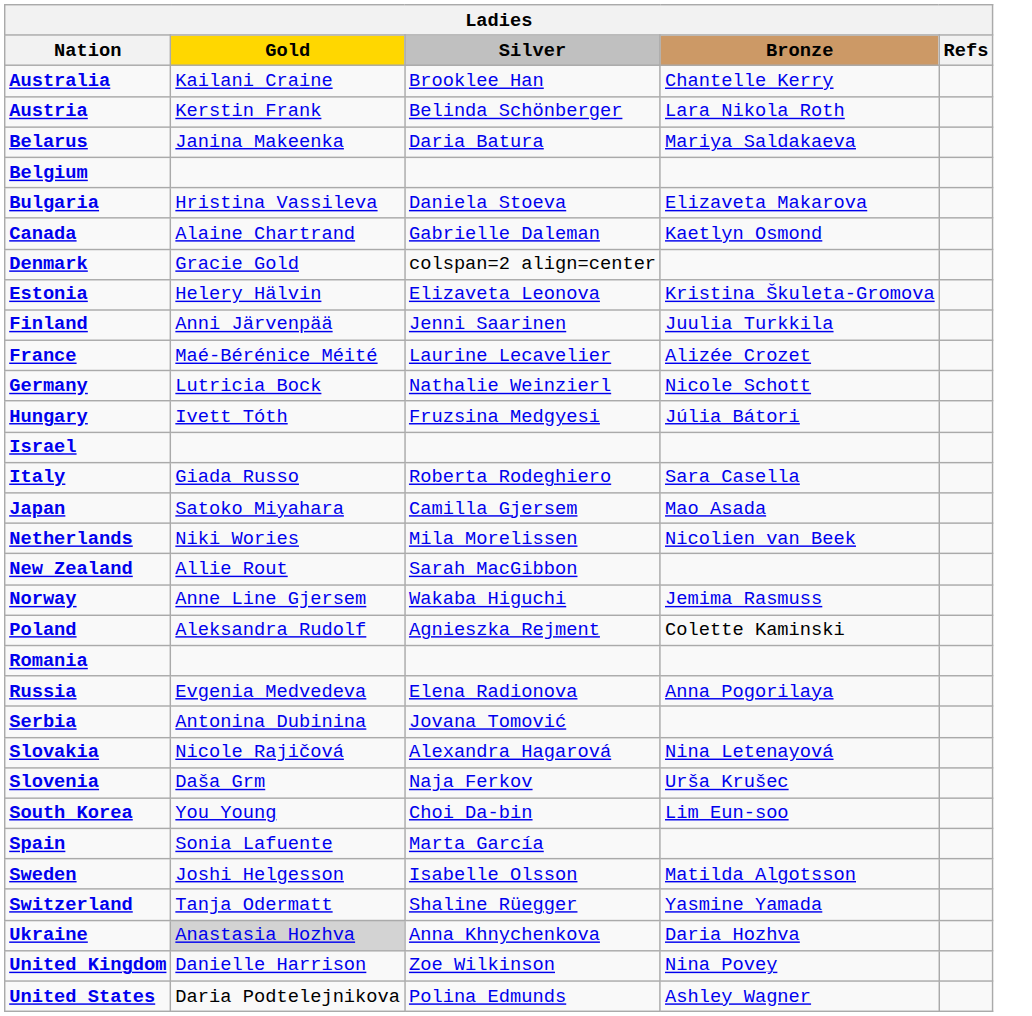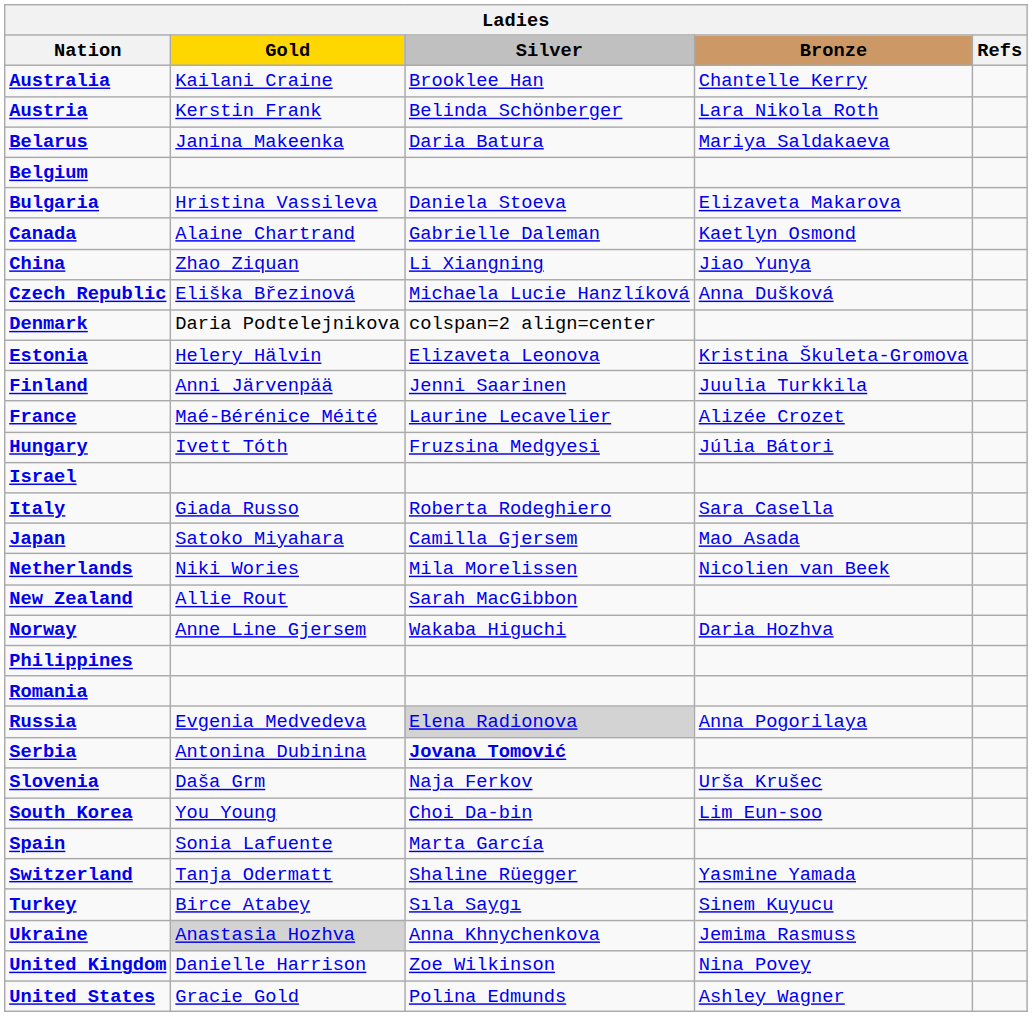+ row: (37, 264)
+ row: (88, 295)
(237, 264) Gracie Gold -> (288, 325) Daria Podtelejnikova
- row: (48, 386)
(744, 600) Jemima Rasmuss -> (766, 630) Daria Hozhva
+ row: (71, 661)
- row: (43, 630)
(493, 691) no background -> (493, 722) lightgrey background
(488, 722) normal -> (488, 752) bold
- row: (54, 752)
- row: (43, 874)
+ row: (43, 905)
(732, 935) Daria Hozhva -> (777, 935) Jemima Rasmuss
(288, 996) Daria Podtelejnikova -> (237, 996) Gracie Gold
